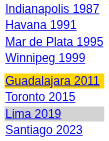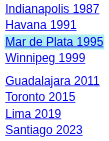(54, 42) no background -> (54, 42) paleturquoise background
(53, 81) gold background -> (53, 81) no background
(33, 114) lightgrey background -> (33, 114) no background
